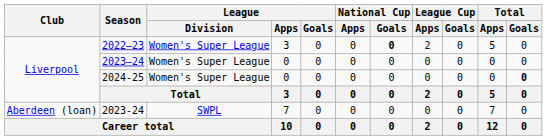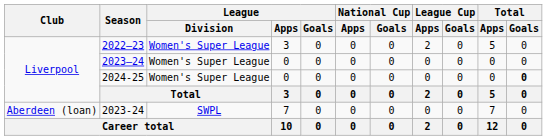(392, 45) bold -> (392, 45) normal
